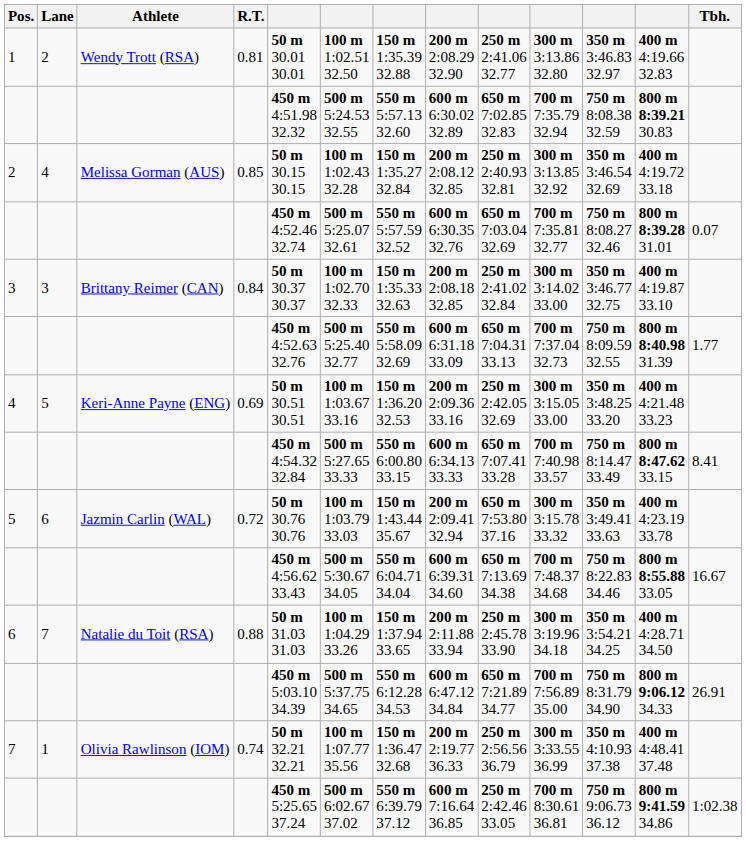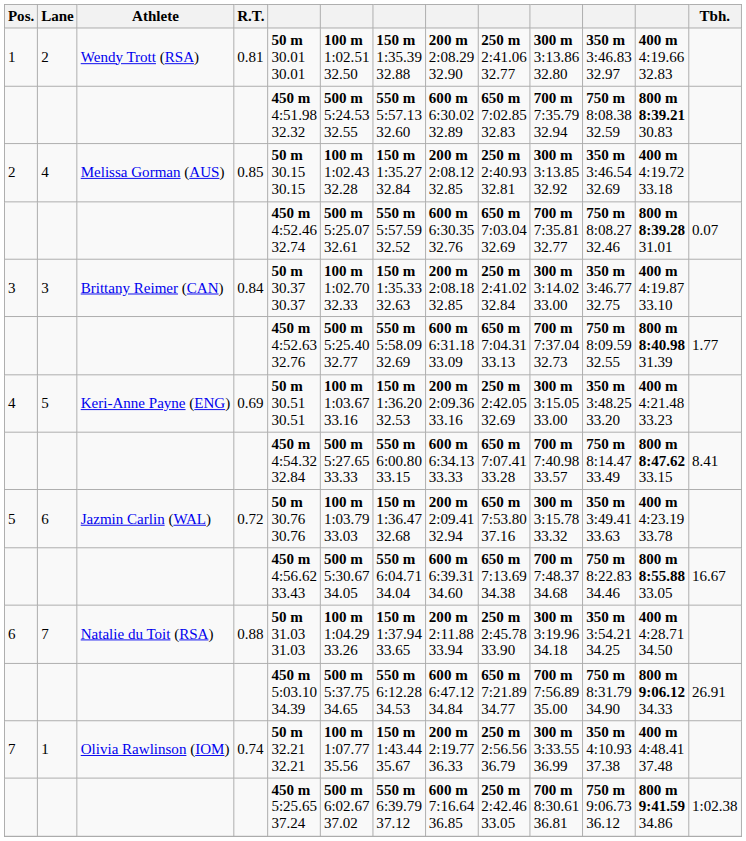(399, 518) 150 m 1:43.44 35.67 -> (399, 518) 150 m 1:36.47 32.68
(399, 749) 150 m 1:36.47 32.68 -> (399, 749) 150 m 1:43.44 35.67
